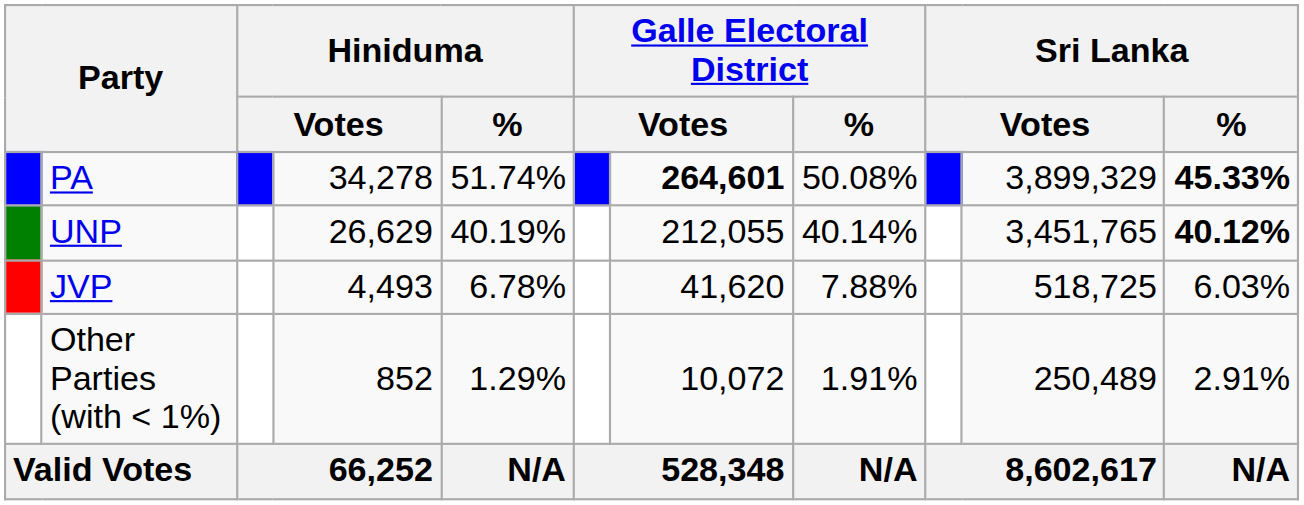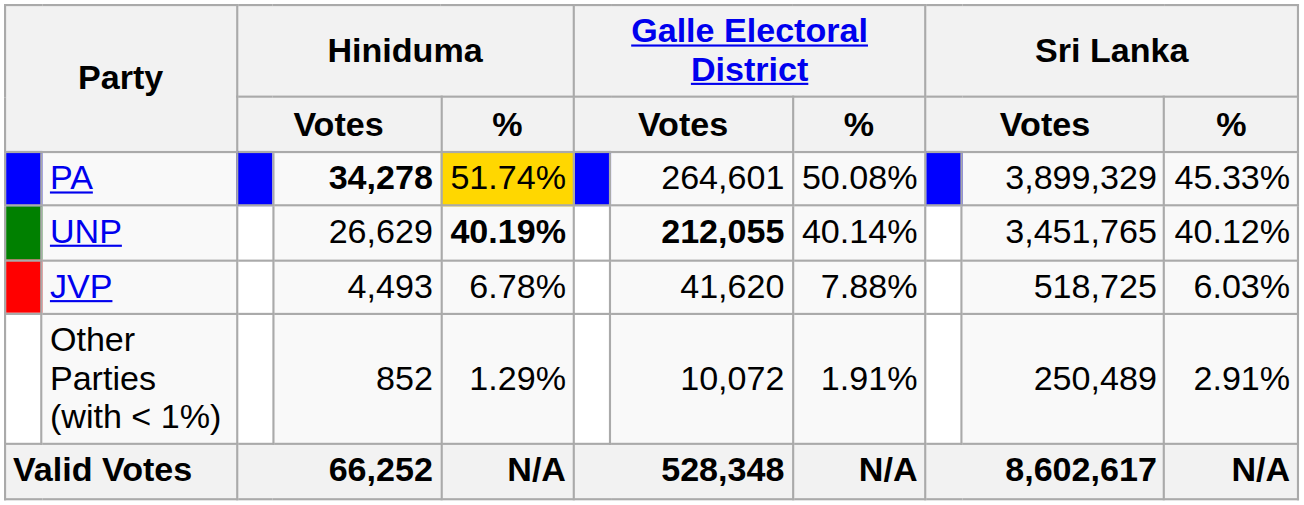(381, 177) normal -> (381, 177) bold
(508, 177) no background -> (508, 177) gold background
(723, 177) bold -> (723, 177) normal
(1232, 177) bold -> (1232, 177) normal
(508, 232) normal -> (508, 232) bold
(723, 232) normal -> (723, 232) bold
(1232, 232) bold -> (1232, 232) normal
